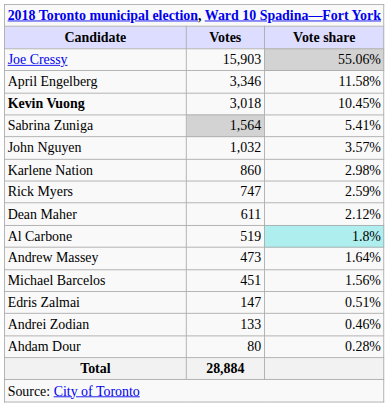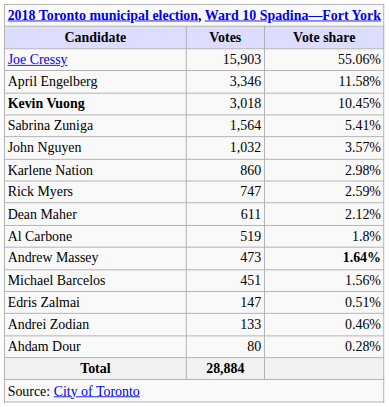(360, 59) lightgrey background -> (360, 59) no background
(245, 125) lightgrey background -> (245, 125) no background
(366, 236) paleturquoise background -> (366, 236) no background
(363, 258) normal -> (362, 258) bold
